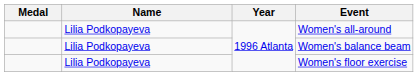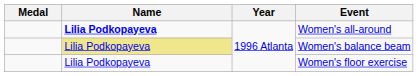(107, 29) normal -> (111, 29) bold
(107, 46) no background -> (107, 46) khaki background
